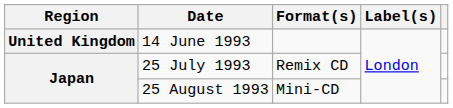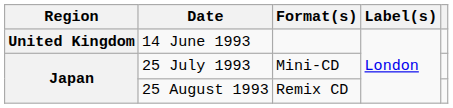(312, 66) Remix CD -> (308, 66) Mini-CD
(308, 91) Mini-CD -> (312, 91) Remix CD
